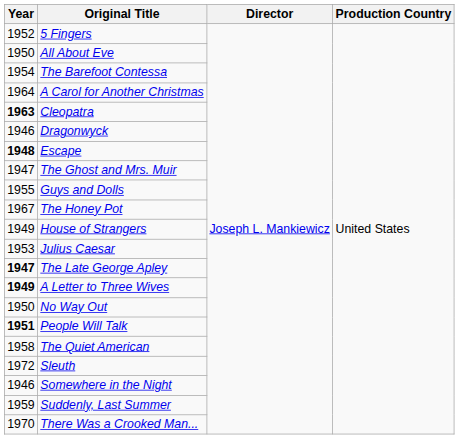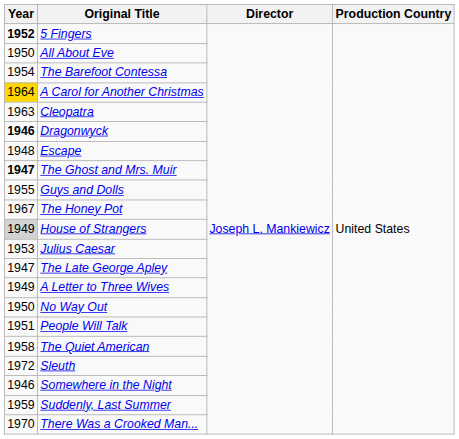(21, 33) normal -> (21, 33) bold
(21, 92) no background -> (21, 92) gold background
(21, 111) bold -> (21, 111) normal
(21, 131) normal -> (21, 131) bold
(21, 151) bold -> (21, 151) normal
(21, 170) normal -> (21, 170) bold
(21, 229) no background -> (21, 229) lightgrey background
(21, 268) bold -> (21, 268) normal
(21, 287) bold -> (21, 287) normal
(21, 326) bold -> (21, 326) normal
